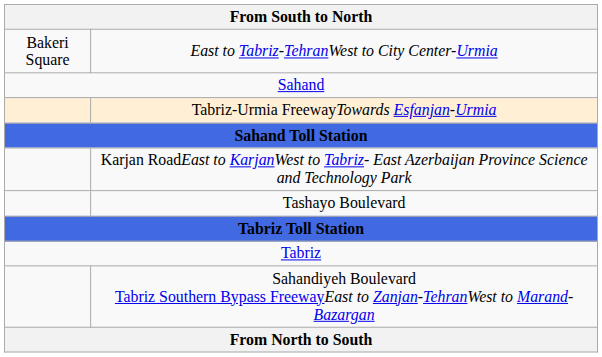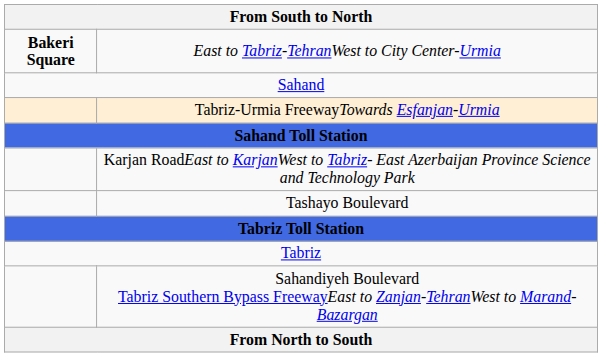(48, 51) normal -> (51, 51) bold
